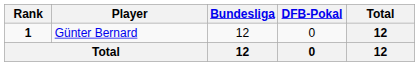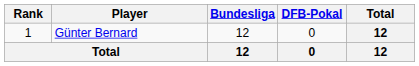(28, 33) bold -> (28, 33) normal
